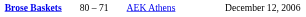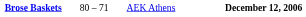(263, 7) normal -> (264, 7) bold
